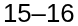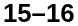(39, 13) normal -> (39, 13) bold
